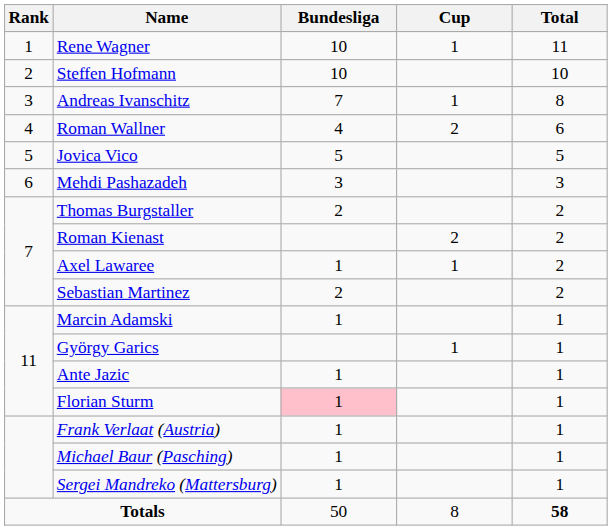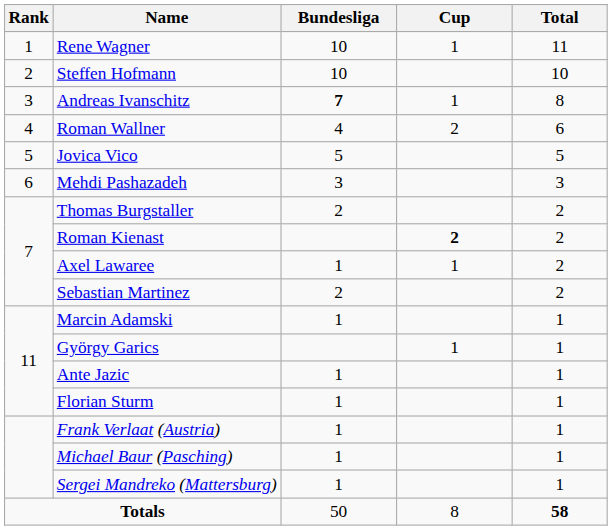(339, 100) normal -> (339, 100) bold
(455, 237) normal -> (455, 237) bold
(339, 401) pink background -> (339, 401) no background
